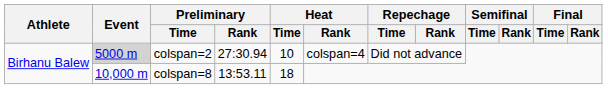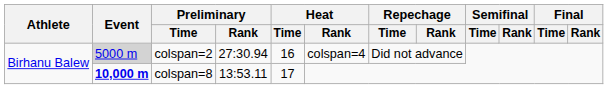(287, 54) 10 -> (288, 54) 16
(121, 74) normal -> (122, 74) bold
(287, 74) 18 -> (288, 74) 17
